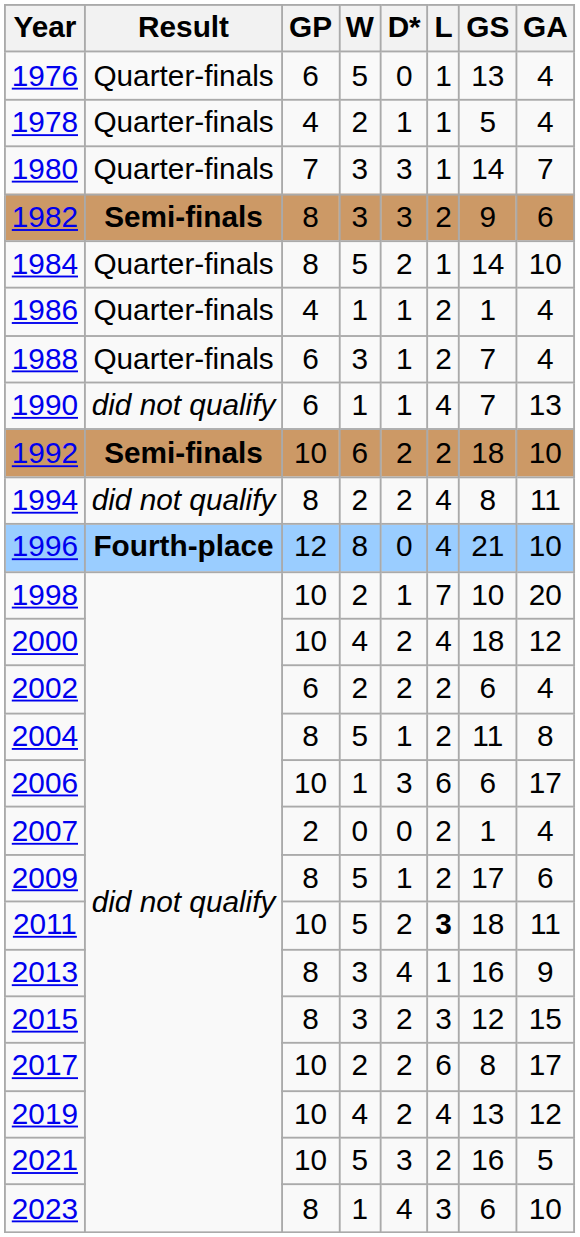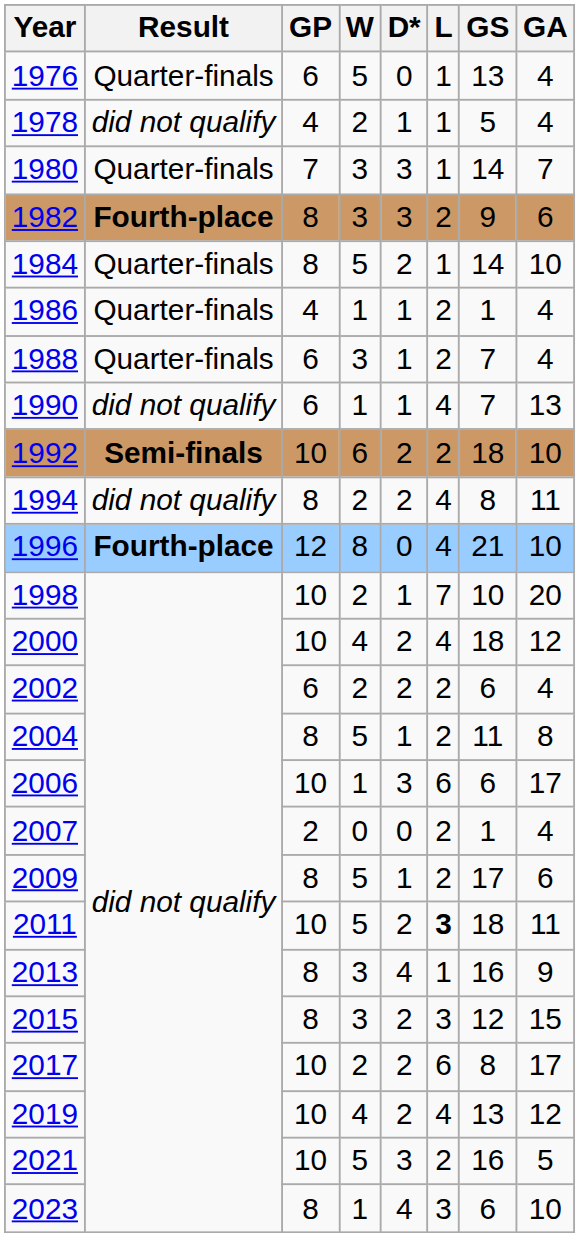(184, 122) Quarter-finals -> (184, 122) did not qualify
(184, 216) Semi-finals -> (184, 216) Fourth-place
